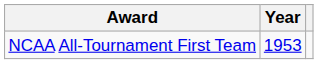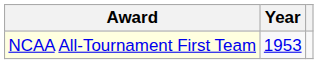(132, 44) no background -> (132, 44) lightyellow background
